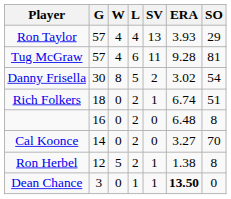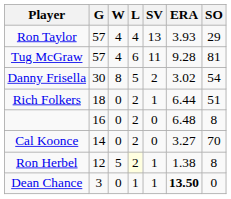(184, 99) 6.74 -> (184, 99) 6.44
(135, 162) no background -> (135, 162) lightyellow background
